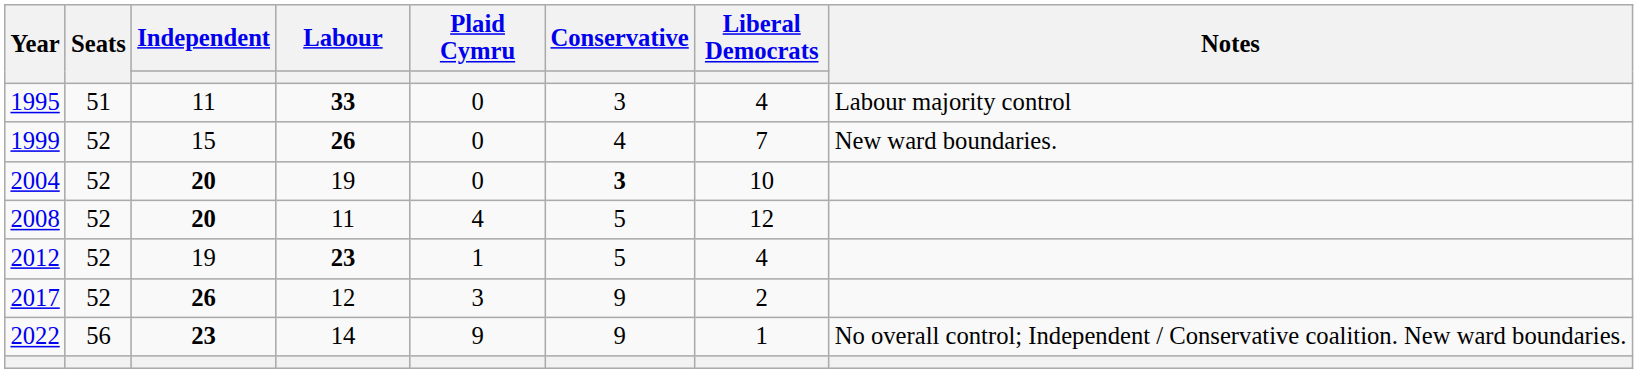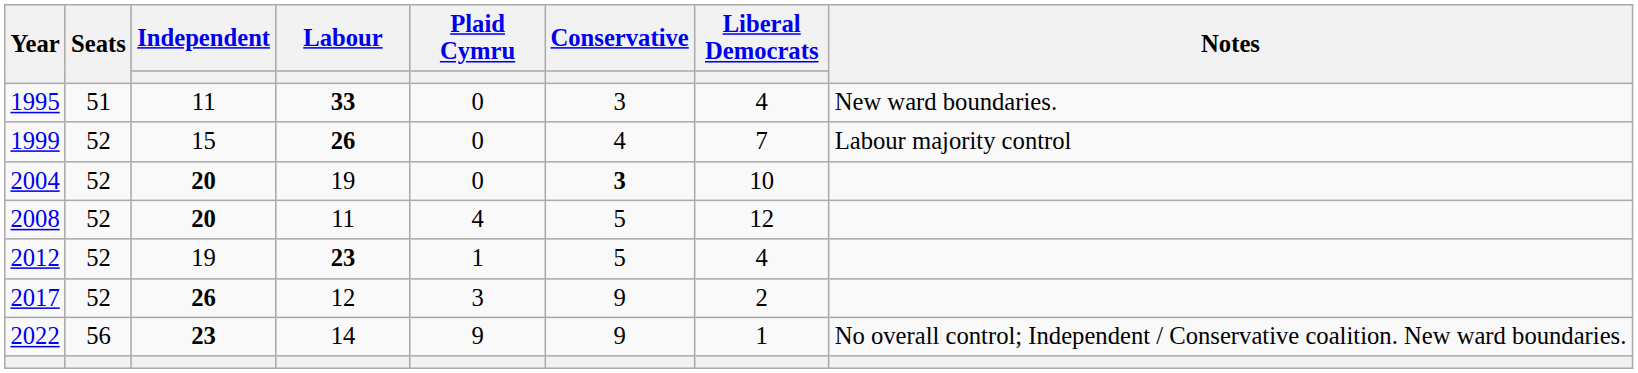(953, 102) Labour majority control -> (946, 102) New ward boundaries.
(946, 141) New ward boundaries. -> (953, 141) Labour majority control
